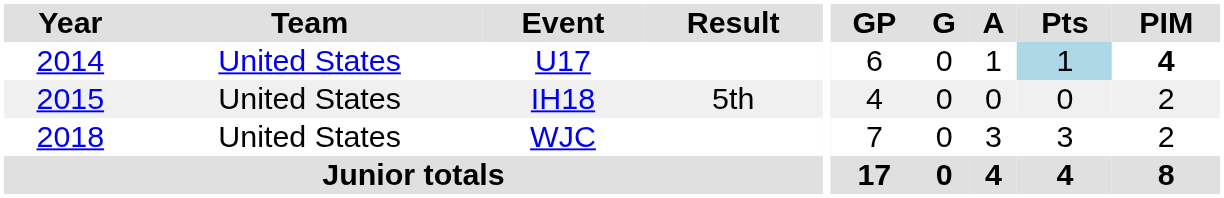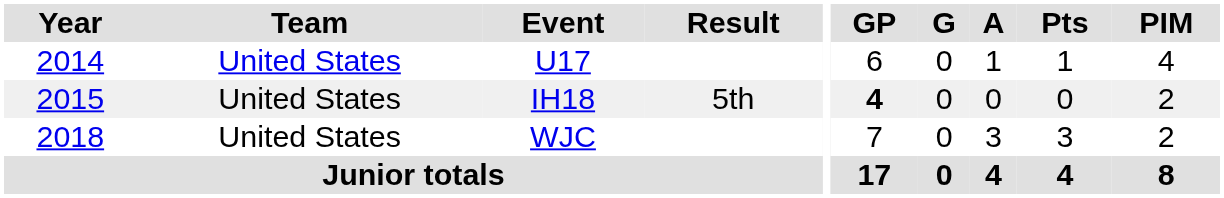(1065, 60) lightblue background -> (1065, 60) no background
(1166, 60) bold -> (1166, 60) normal
(874, 98) normal -> (874, 98) bold
